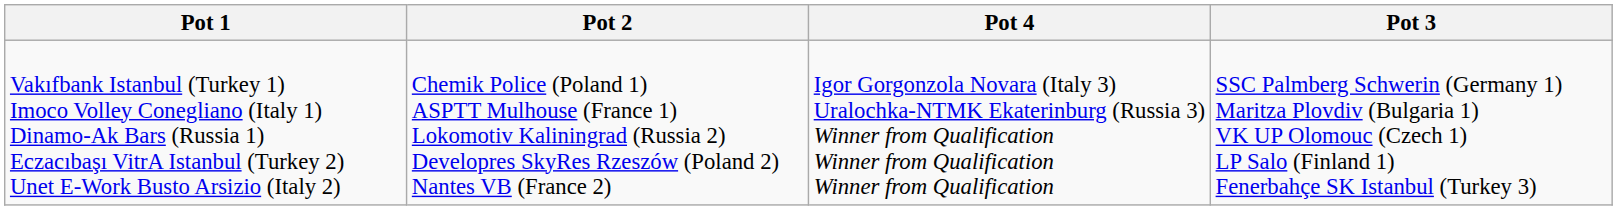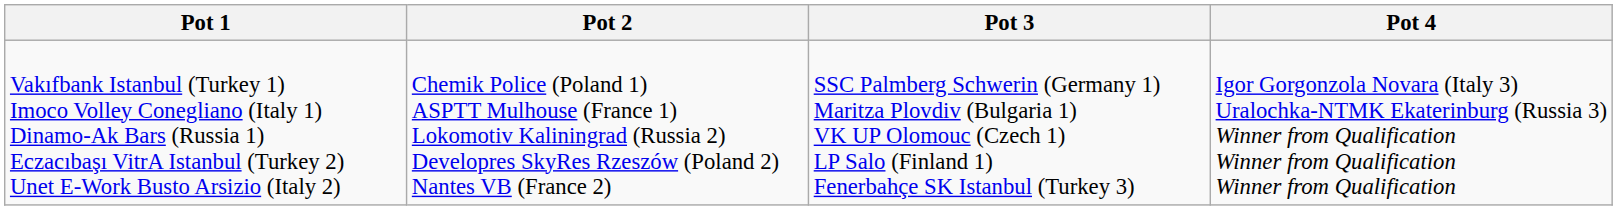columns swapped: (1411, 22) <-> (1009, 22)
